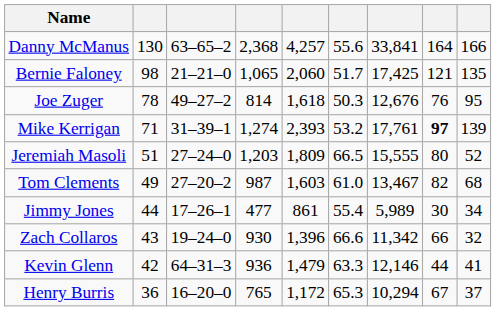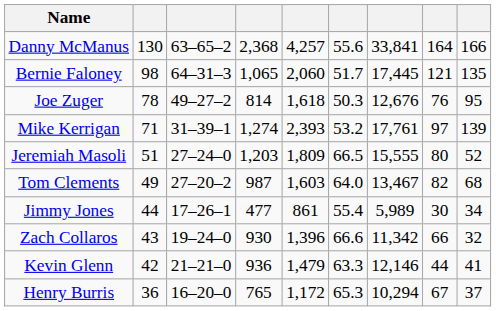(201, 73) 21–21–0 -> (201, 73) 64–31–3
(395, 73) 17,425 -> (395, 73) 17,445
(440, 127) bold -> (440, 127) normal
(348, 182) 61.0 -> (348, 182) 64.0
(201, 264) 64–31–3 -> (201, 264) 21–21–0
